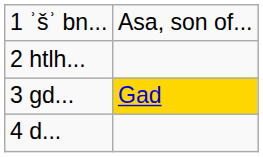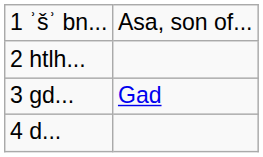(140, 95) gold background -> (140, 95) no background
